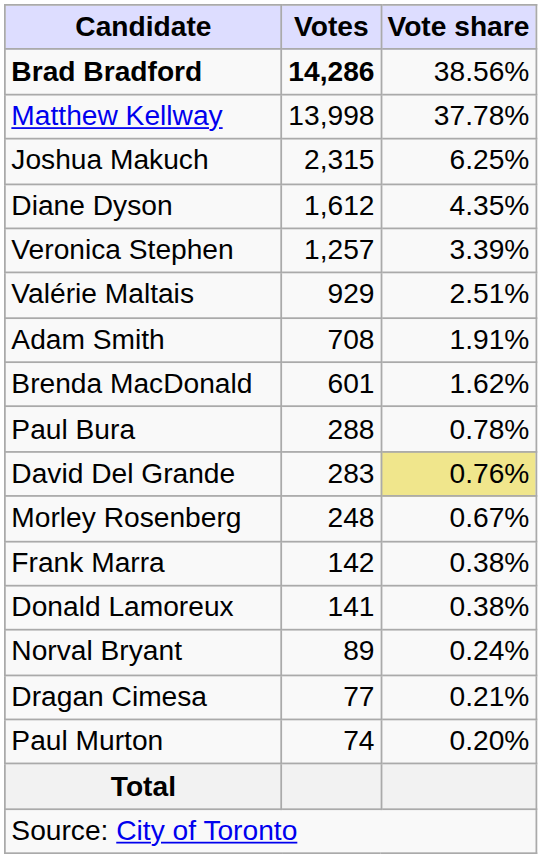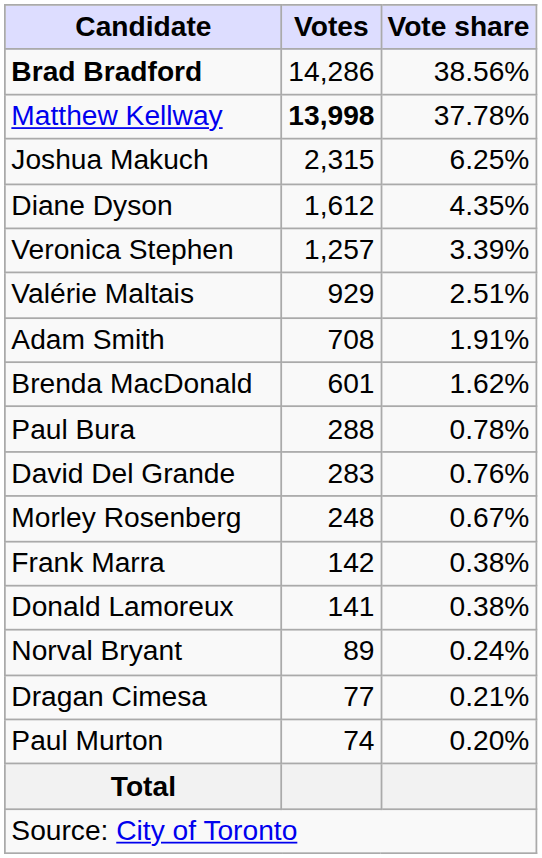(331, 71) bold -> (331, 71) normal
(331, 116) normal -> (331, 116) bold
(489, 473) khaki background -> (489, 473) no background
